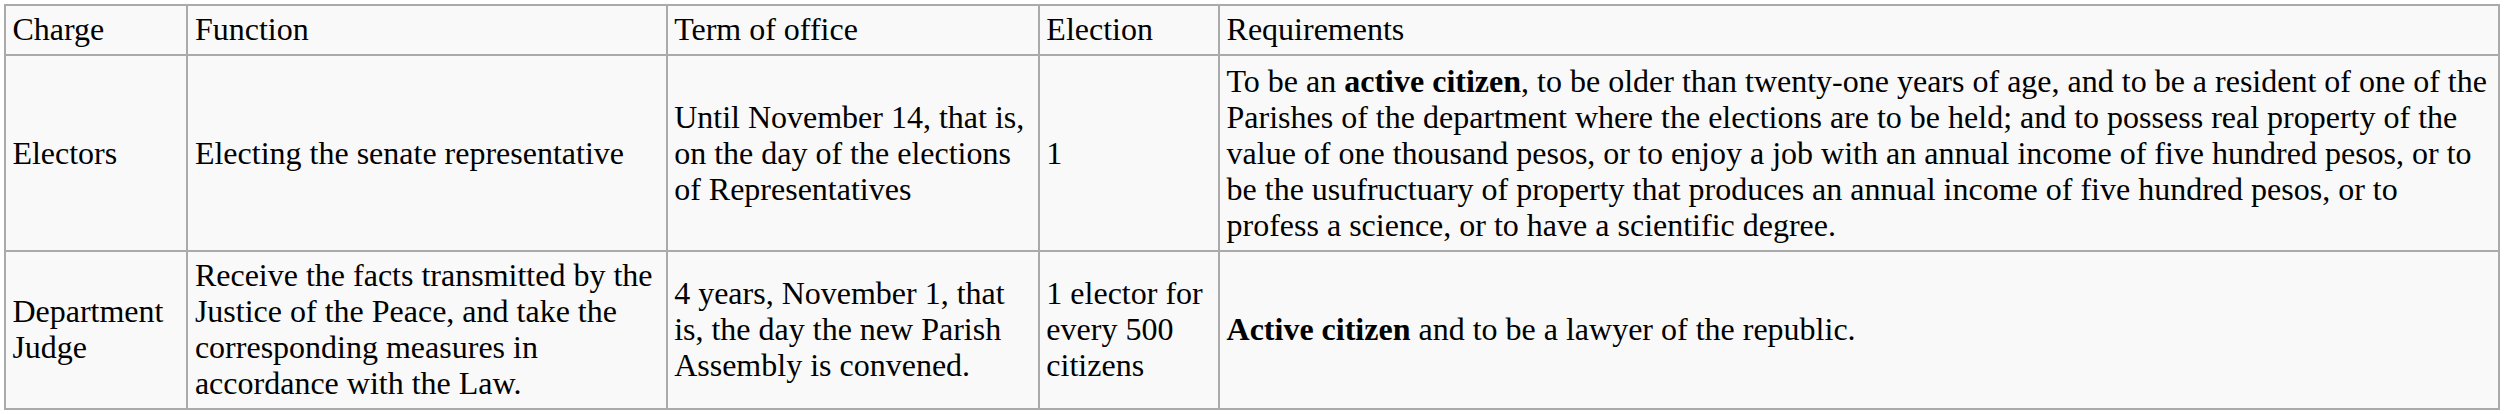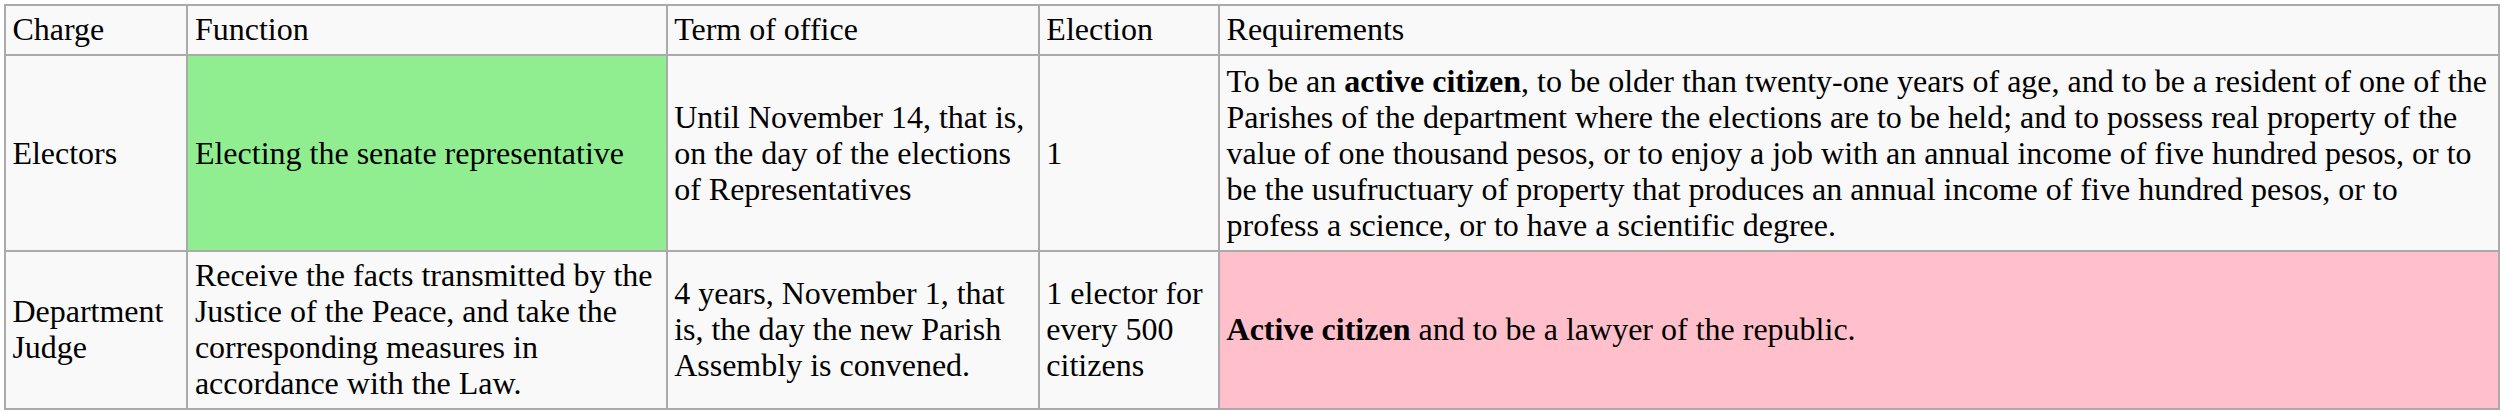(409, 152) no background -> (409, 152) lightgreen background
(1541, 329) no background -> (1541, 329) pink background
